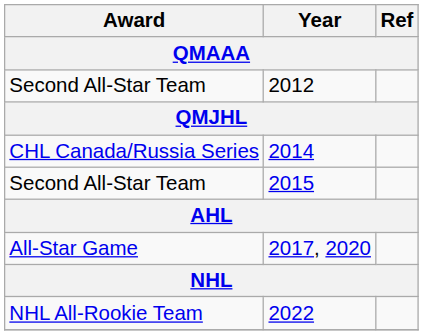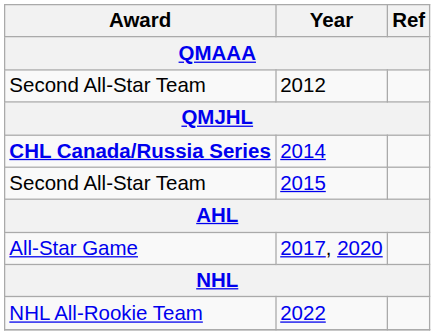(134, 150) normal -> (140, 150) bold
